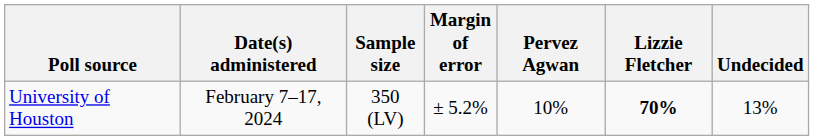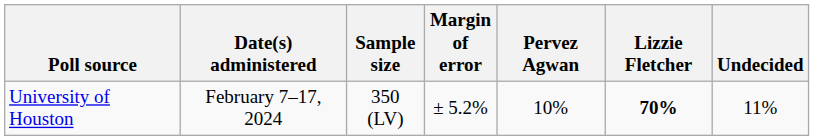(760, 108) 13% -> (760, 108) 11%
